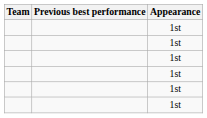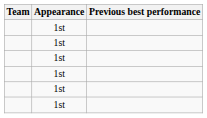columns swapped: (175, 12) <-> (90, 12)
